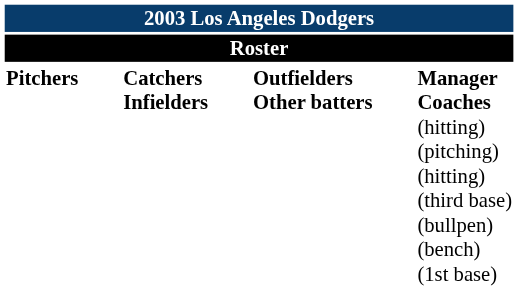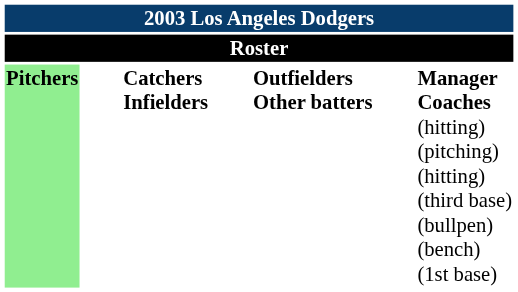(42, 77) no background -> (42, 77) lightgreen background
